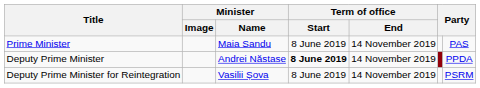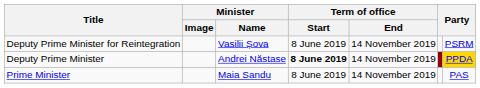rows swapped: (38, 43) <-> (93, 75)
(459, 59) no background -> (459, 59) gold background
